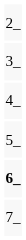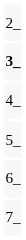(13, 61) normal -> (13, 61) bold
(13, 178) bold -> (13, 178) normal
